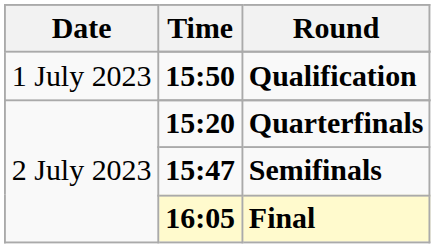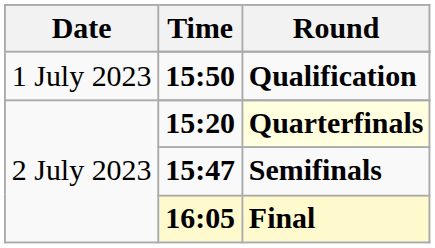(336, 123) no background -> (336, 123) lightyellow background
